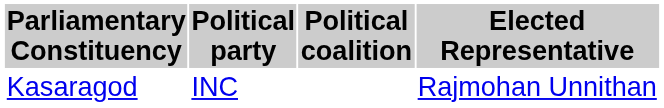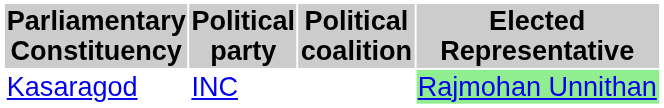(537, 86) no background -> (537, 86) lightgreen background
